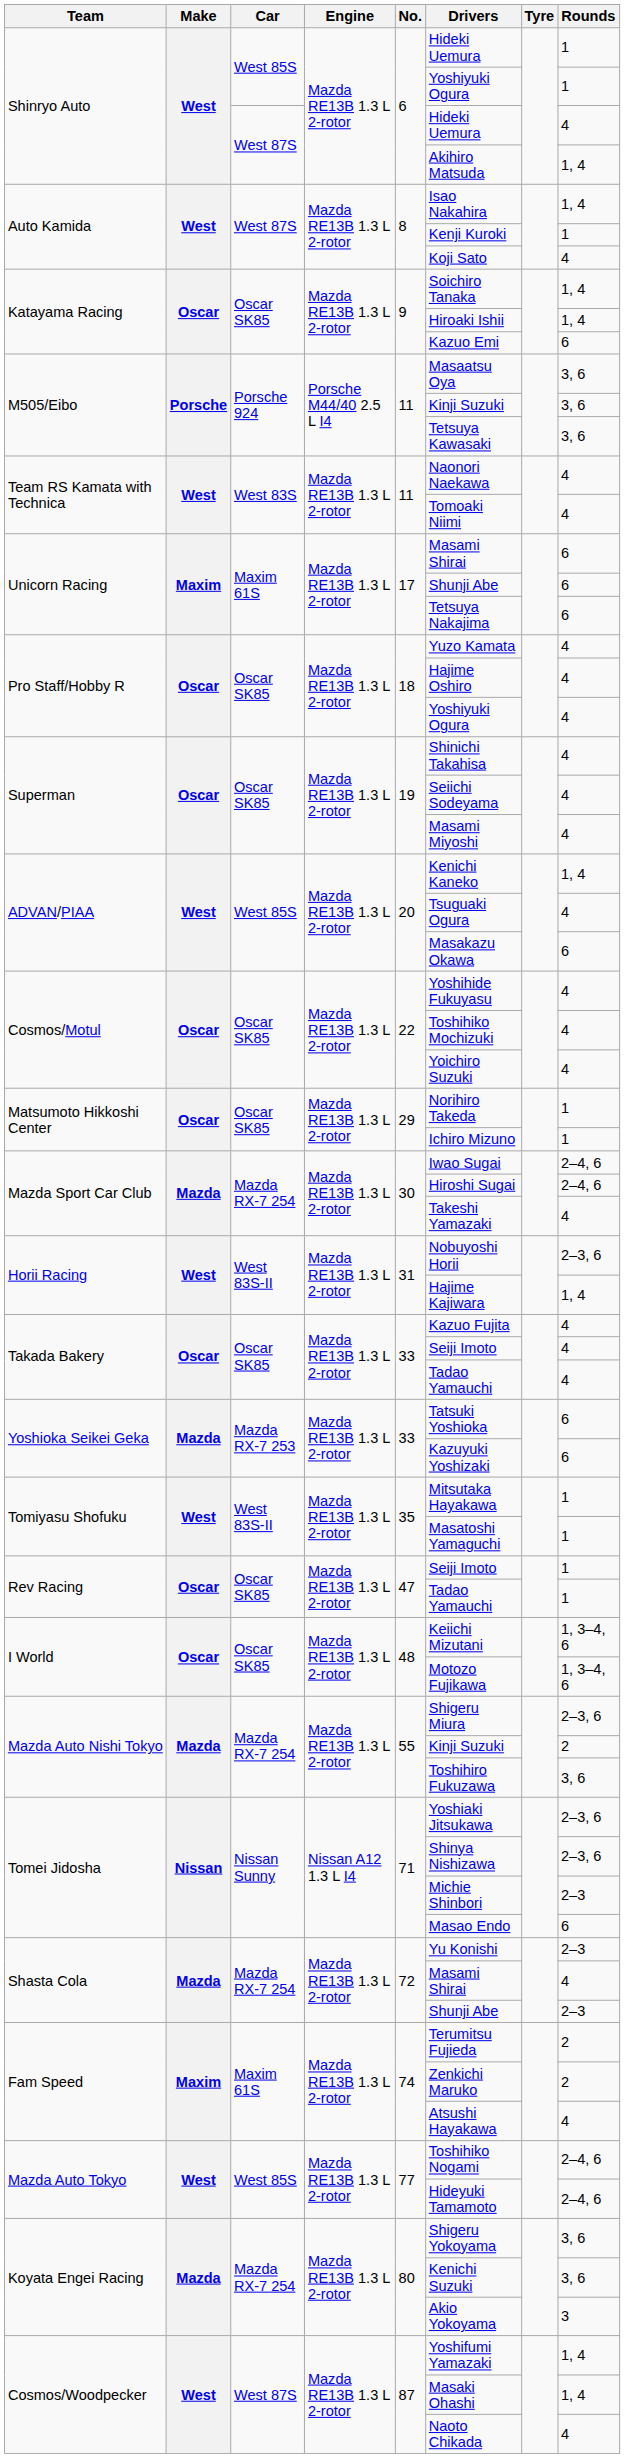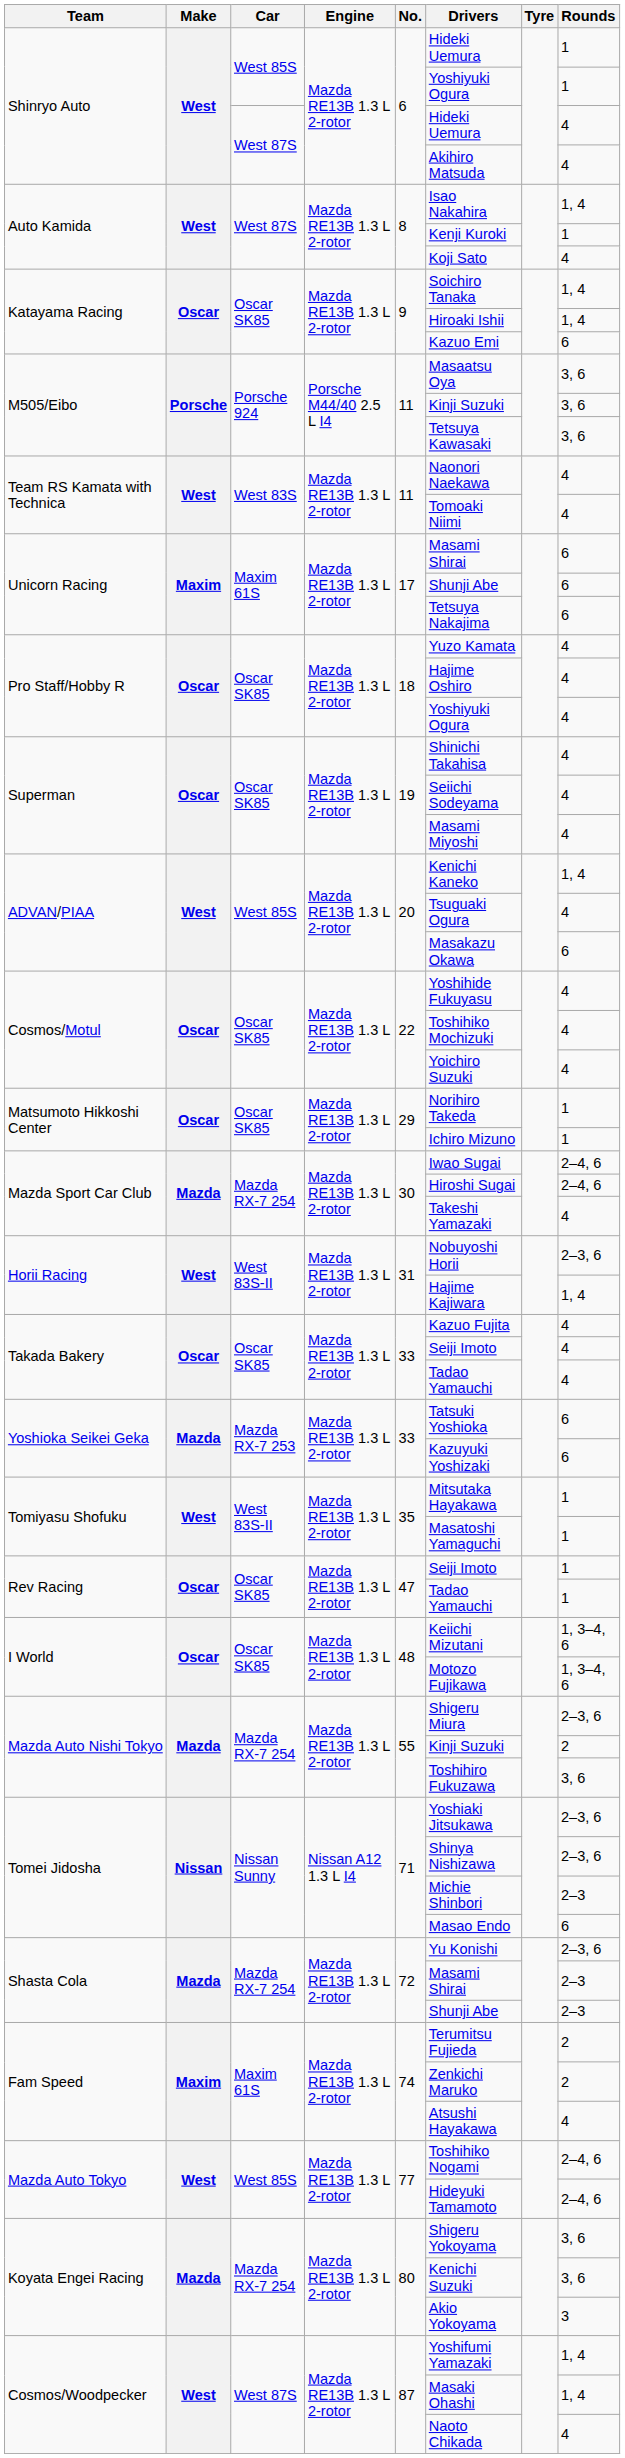(573, 165) 1, 4 -> (565, 165) 4
(573, 1950) 2–3 -> (581, 1950) 2–3, 6
(565, 1981) 4 -> (573, 1981) 2–3
